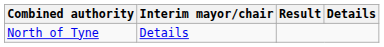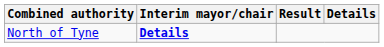(164, 33) normal -> (164, 33) bold
